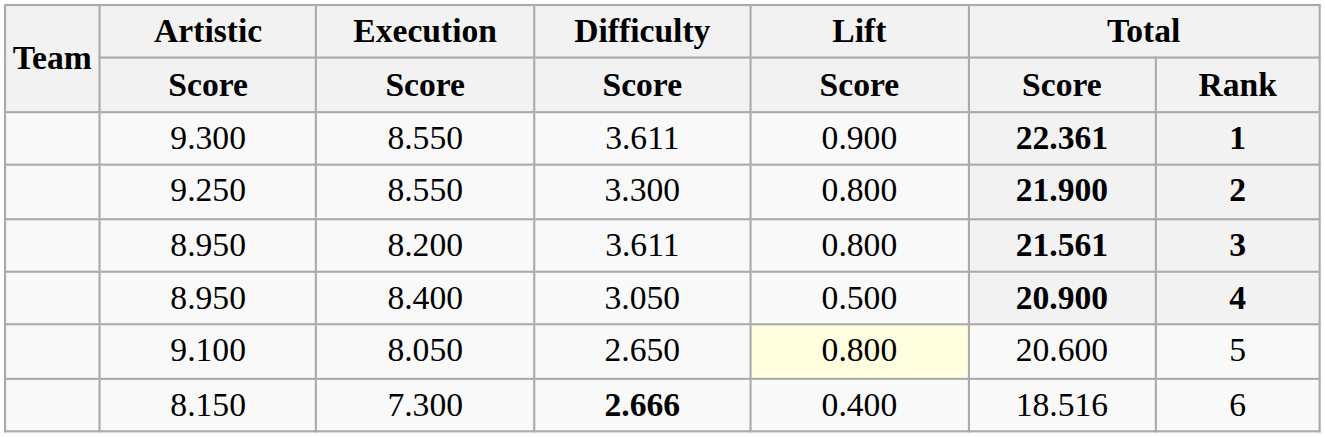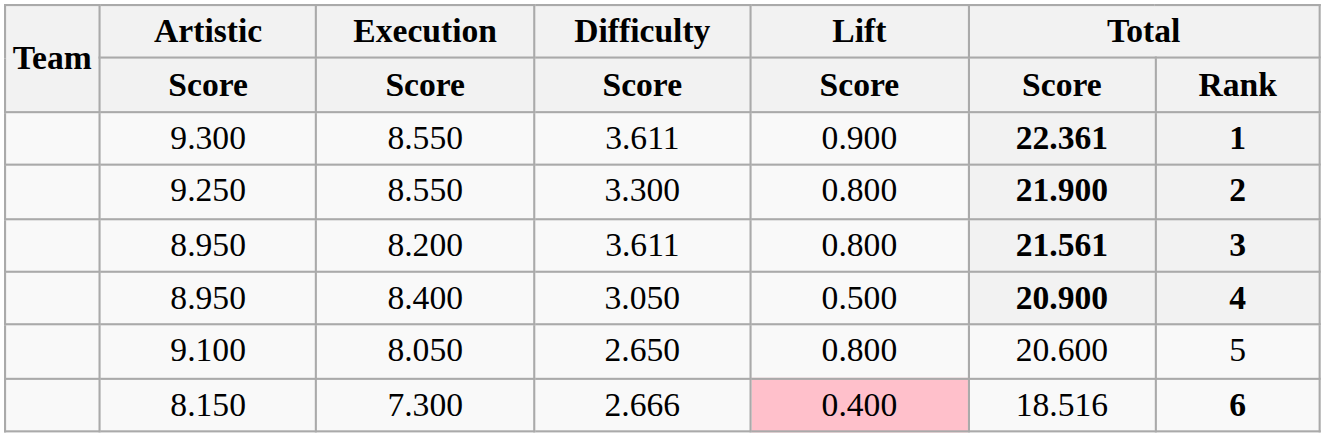(859, 350) lightyellow background -> (859, 350) no background
(642, 404) bold -> (642, 404) normal
(859, 404) no background -> (859, 404) pink background
(1238, 404) normal -> (1238, 404) bold
